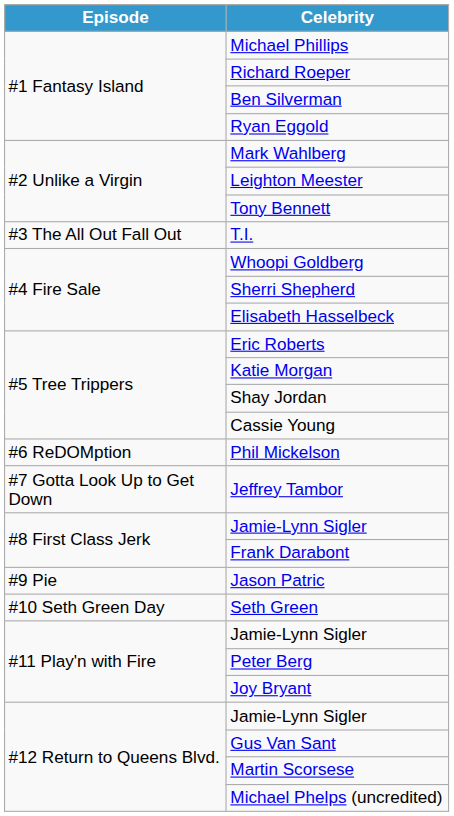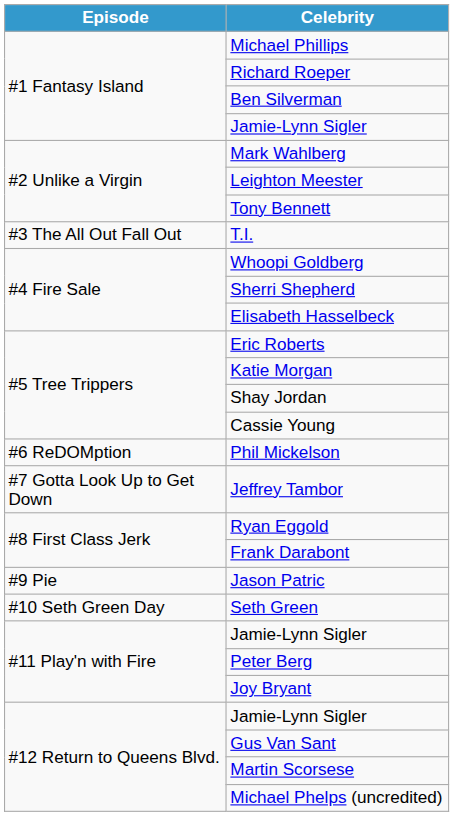(279, 126) Ryan Eggold -> (299, 126) Jamie-Lynn Sigler
(299, 526) Jamie-Lynn Sigler -> (279, 526) Ryan Eggold
